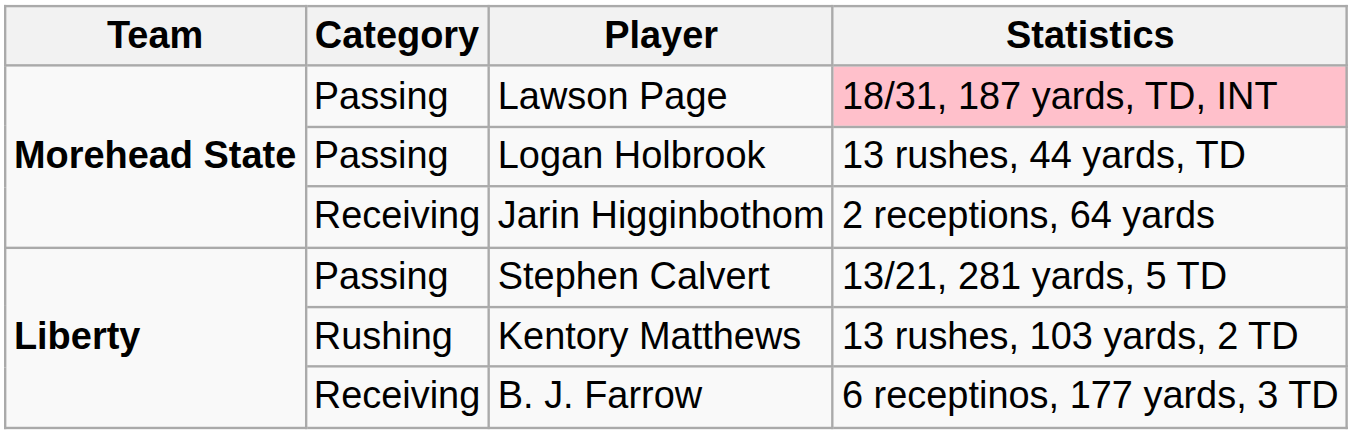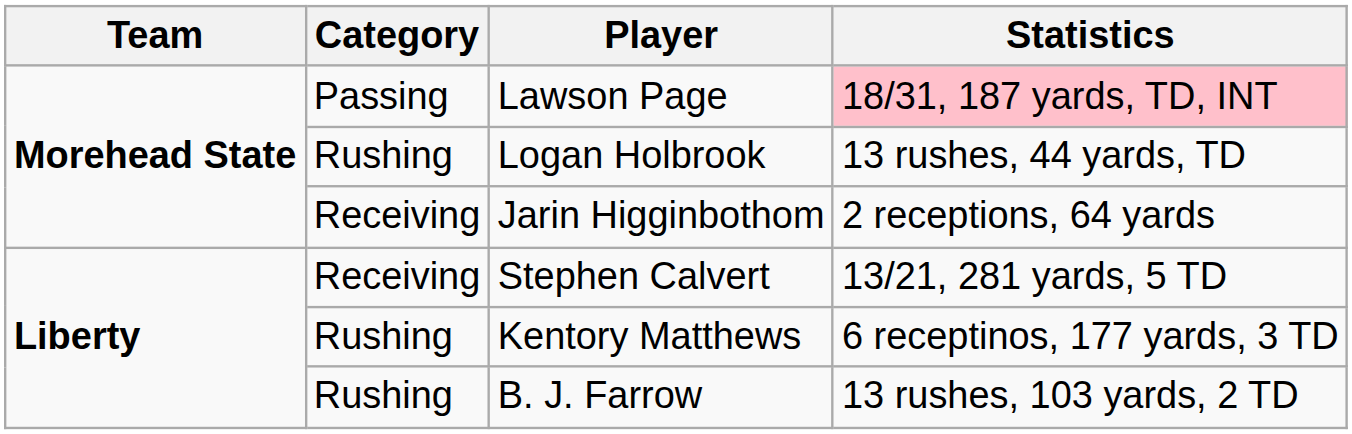(381, 155) Passing -> (383, 155) Rushing
(381, 276) Passing -> (397, 276) Receiving
(1070, 336) 13 rushes, 103 yards, 2 TD -> (1090, 336) 6 receptinos, 177 yards, 3 TD
(397, 396) Receiving -> (383, 396) Rushing
(1090, 396) 6 receptinos, 177 yards, 3 TD -> (1070, 396) 13 rushes, 103 yards, 2 TD
